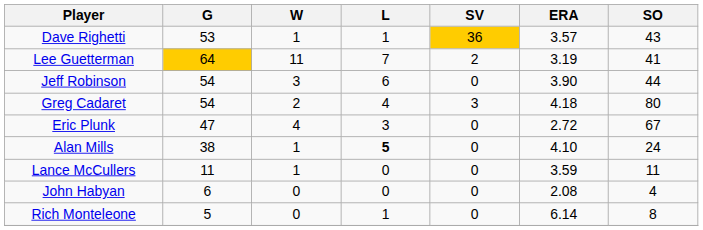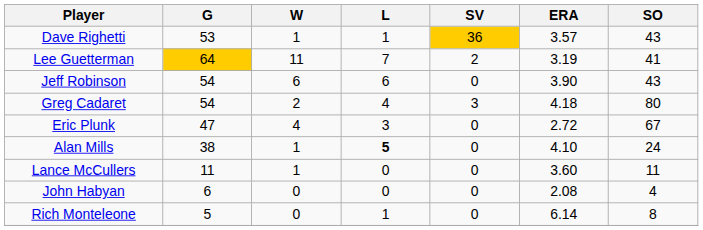(296, 81) 3 -> (296, 81) 6
(653, 81) 44 -> (653, 81) 43
(564, 170) 3.59 -> (564, 170) 3.60
